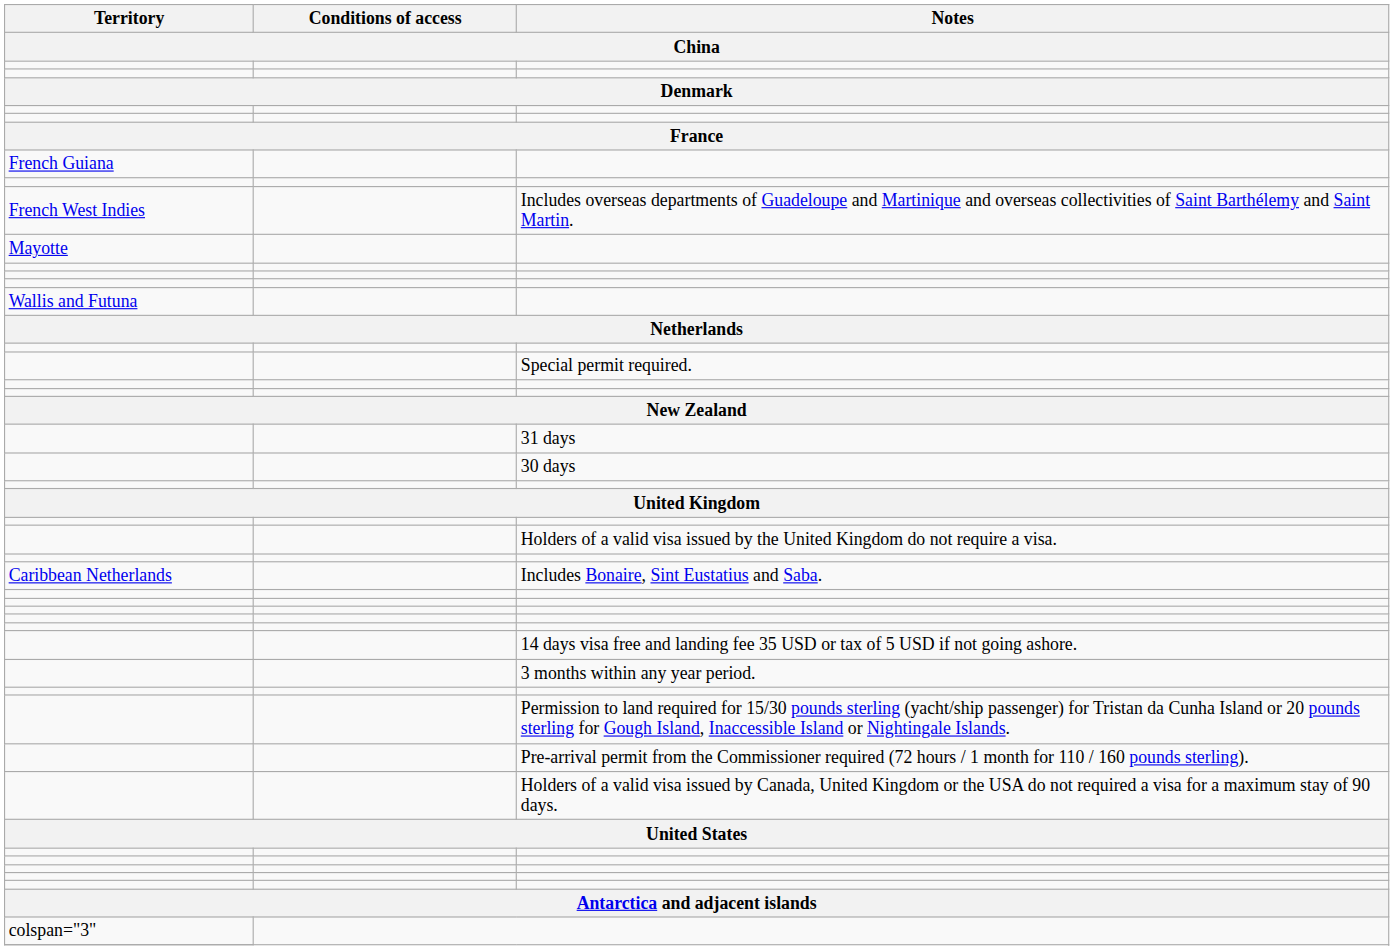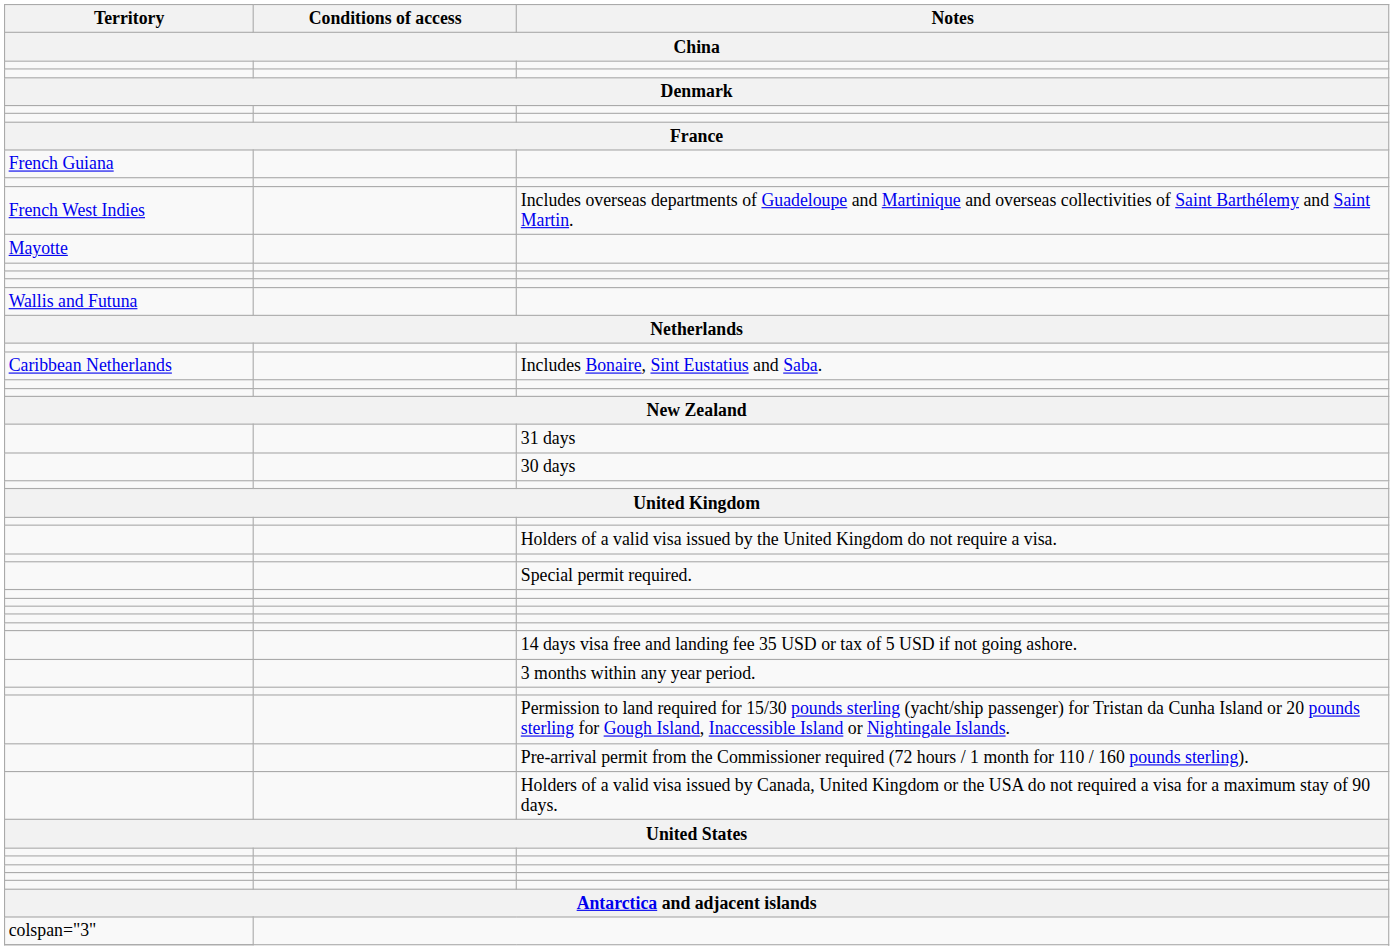rows swapped: (90, 575) <-> (129, 366)
